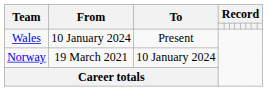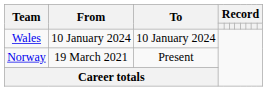(176, 38) Present -> (176, 38) 10 January 2024
(176, 57) 10 January 2024 -> (176, 57) Present
